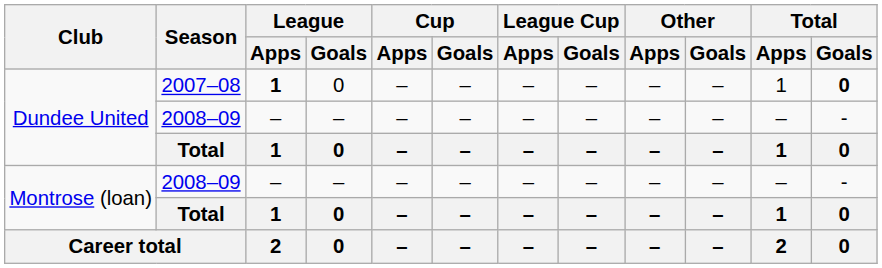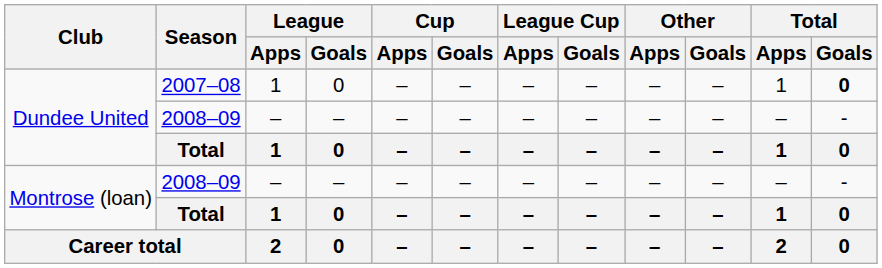(276, 85) bold -> (276, 85) normal
